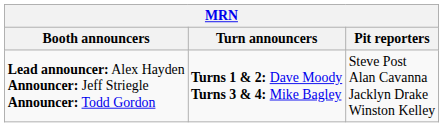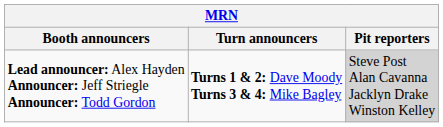(392, 86) no background -> (392, 86) lightgrey background
